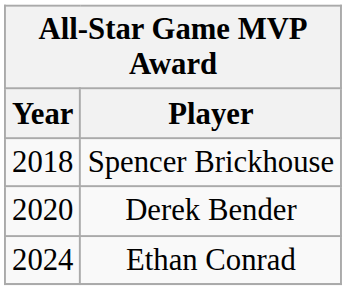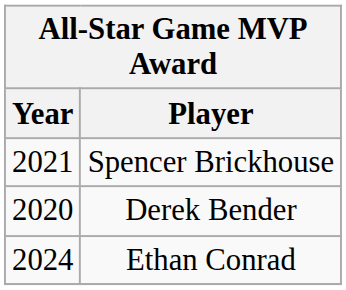(43, 161) 2018 -> (43, 161) 2021
